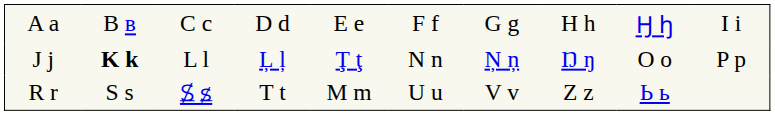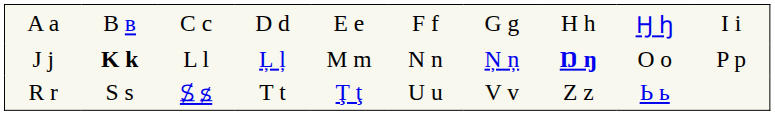(349, 59) Ţ ţ -> (349, 59) M m
(578, 59) normal -> (578, 59) bold
(349, 92) M m -> (349, 92) Ţ ţ
